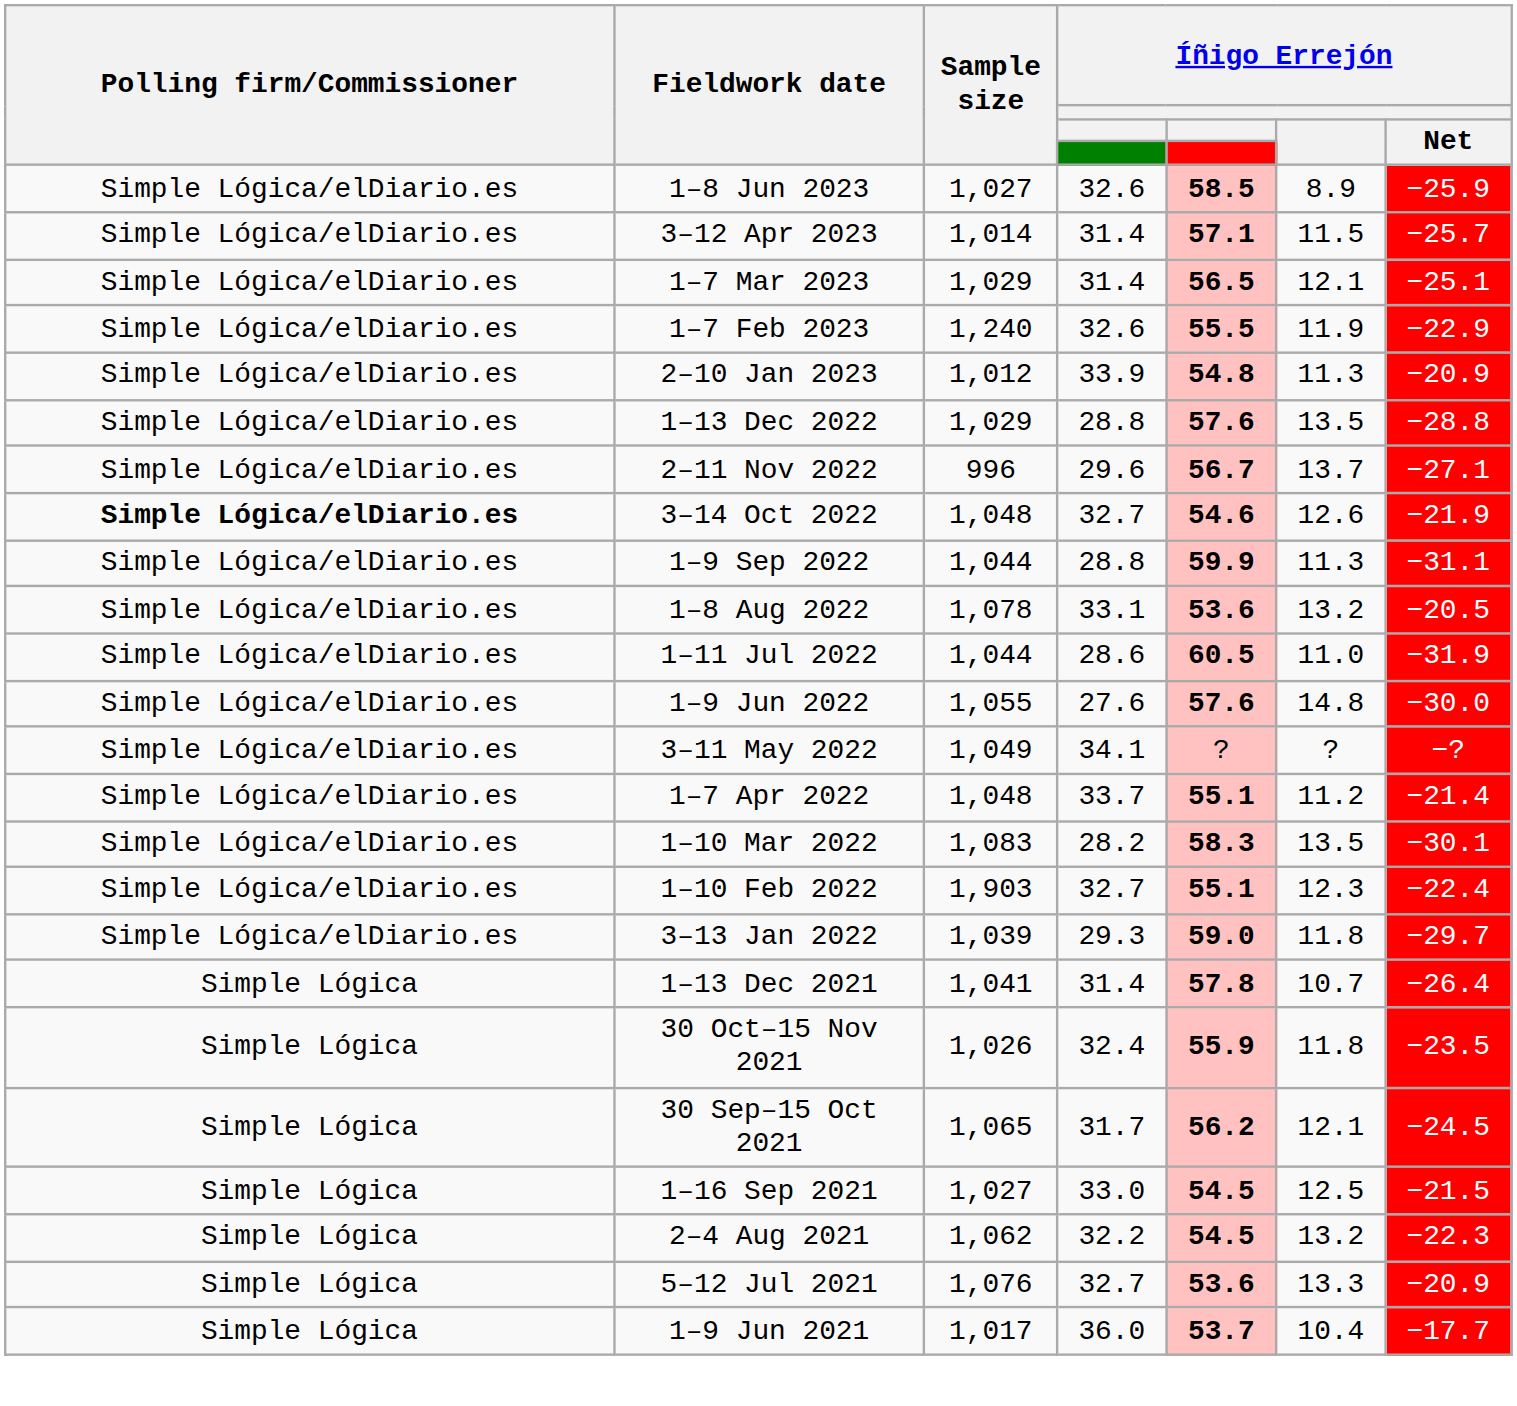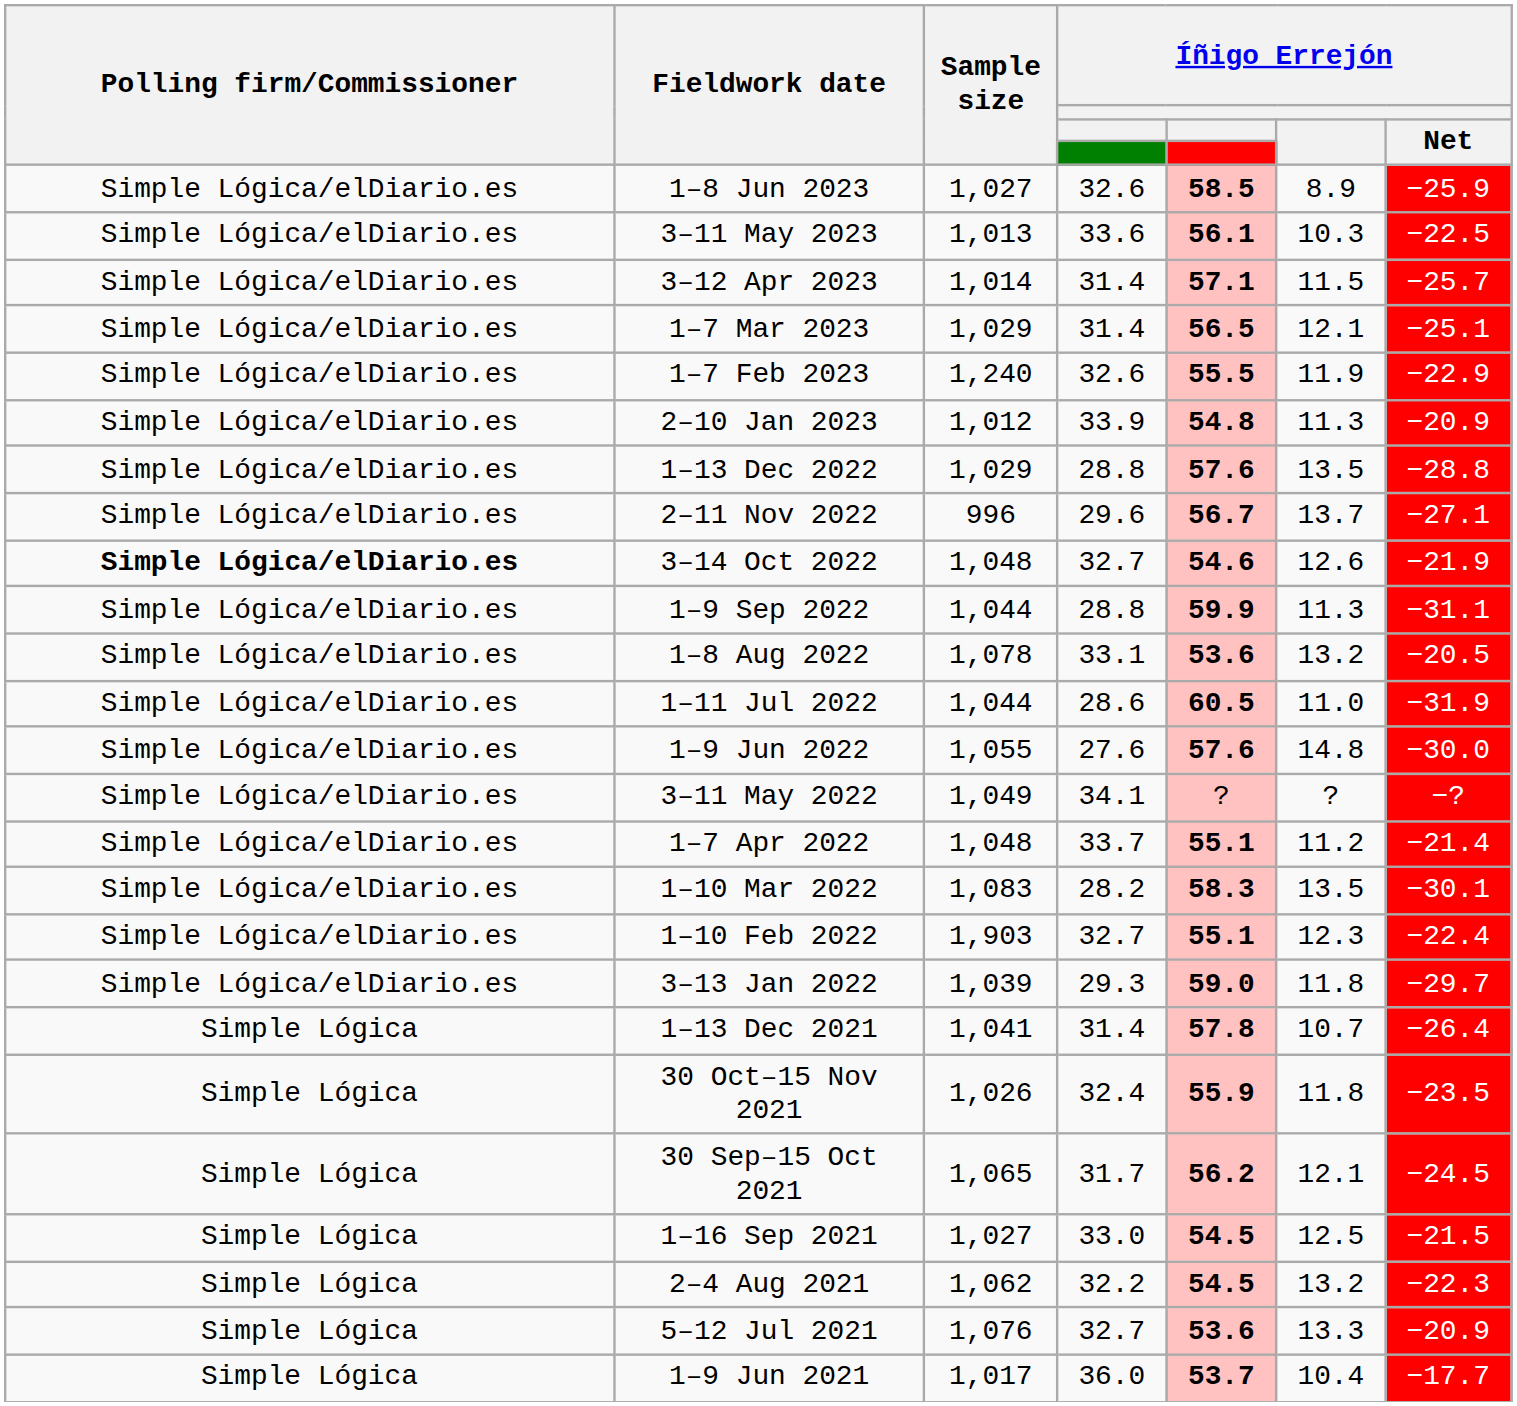+ row: (769, 235)
